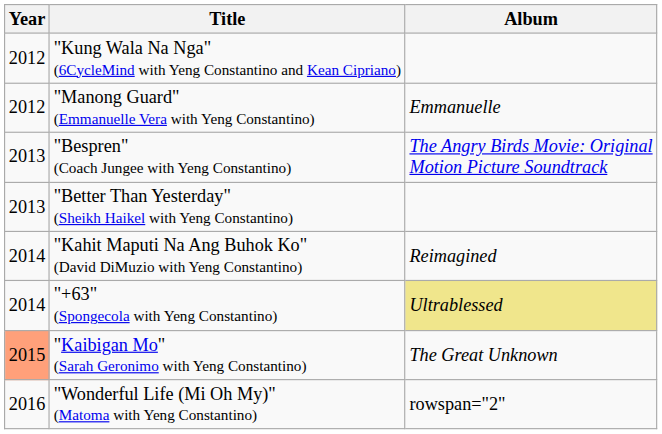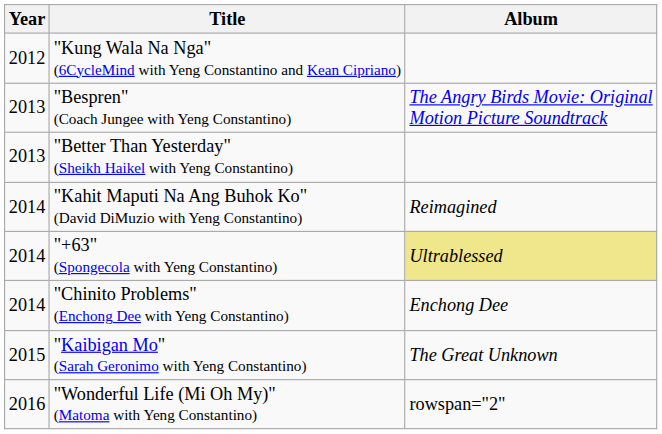- row: (184, 107)
+ row: (171, 305)
(27, 354) lightsalmon background -> (27, 354) no background
